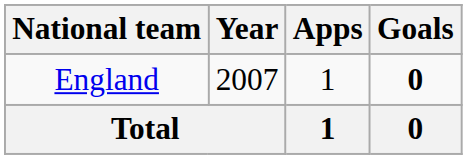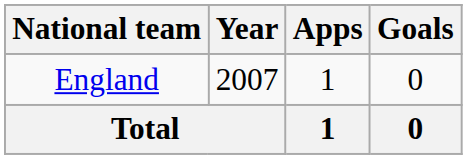(415, 79) bold -> (415, 79) normal
